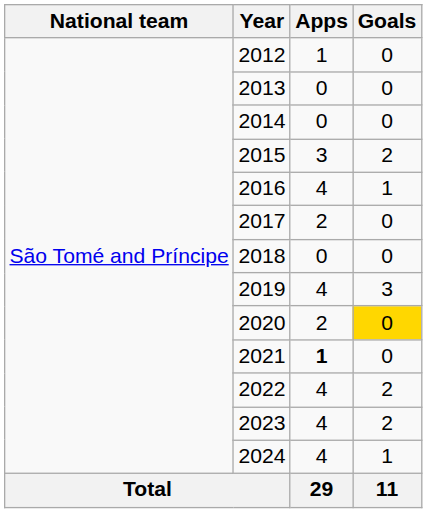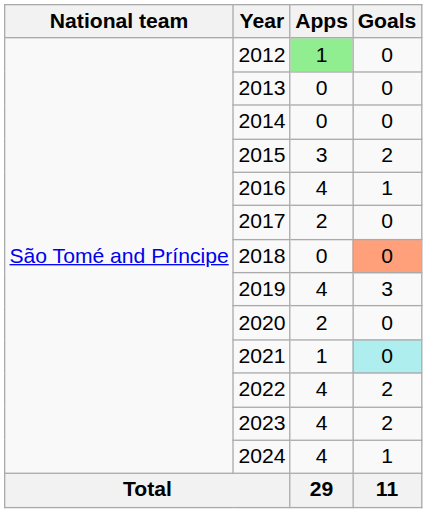(322, 54) no background -> (322, 54) lightgreen background
(387, 255) no background -> (387, 255) lightsalmon background
(387, 322) gold background -> (387, 322) no background
(322, 356) bold -> (322, 356) normal
(387, 356) no background -> (387, 356) paleturquoise background
